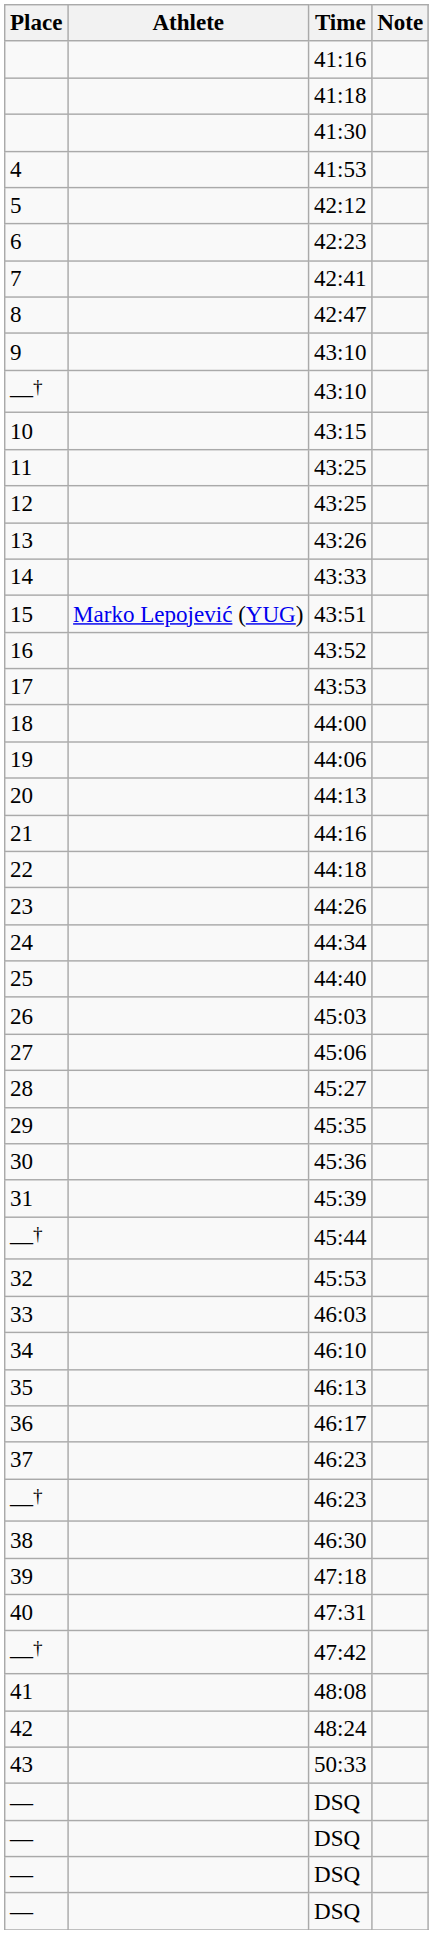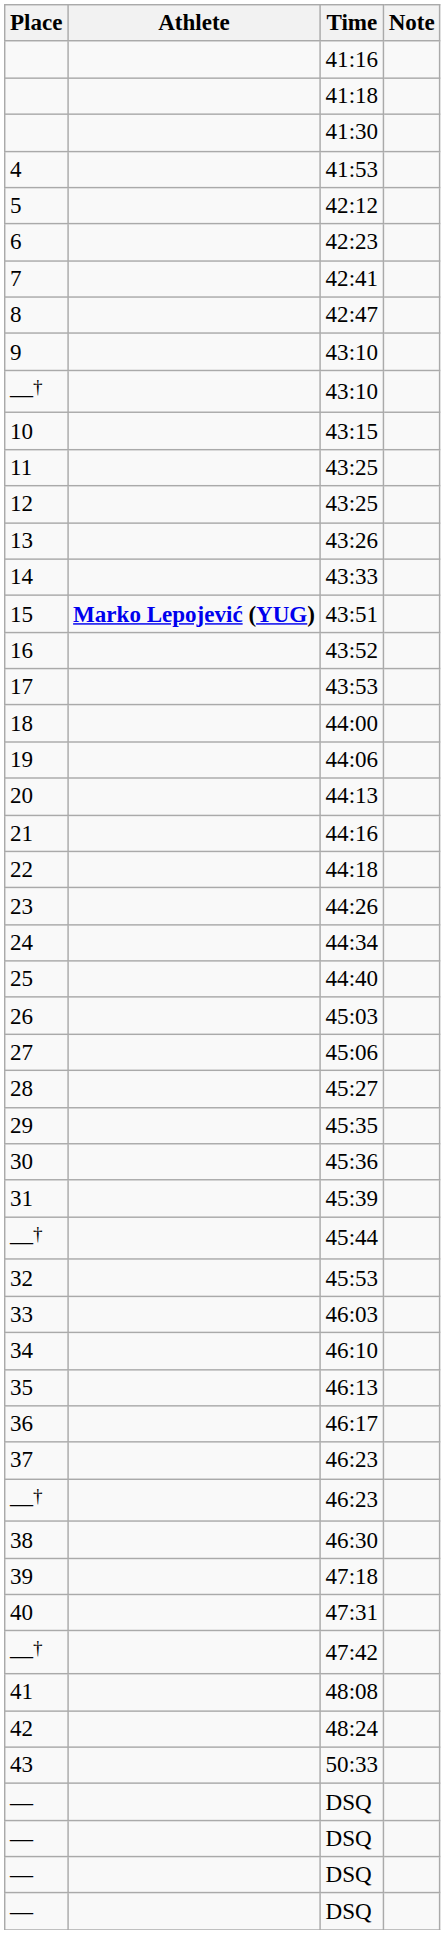(188, 613) normal -> (194, 613) bold
